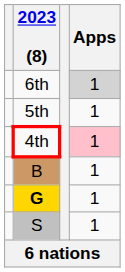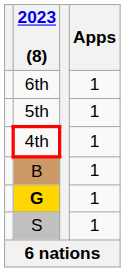(95, 84) lightgrey background -> (95, 84) no background
(95, 141) pink background -> (95, 141) no background
